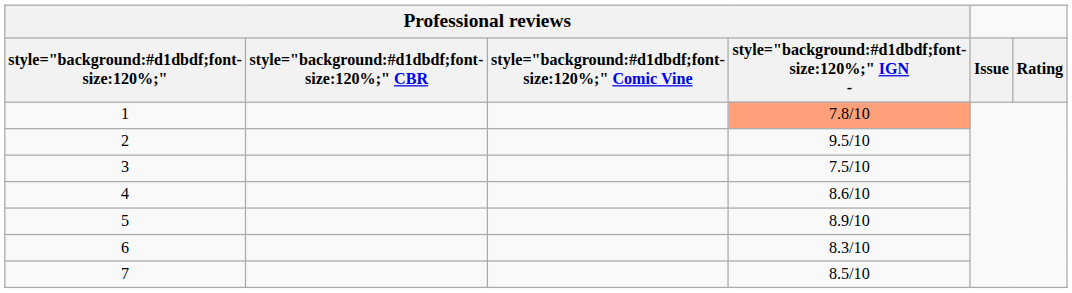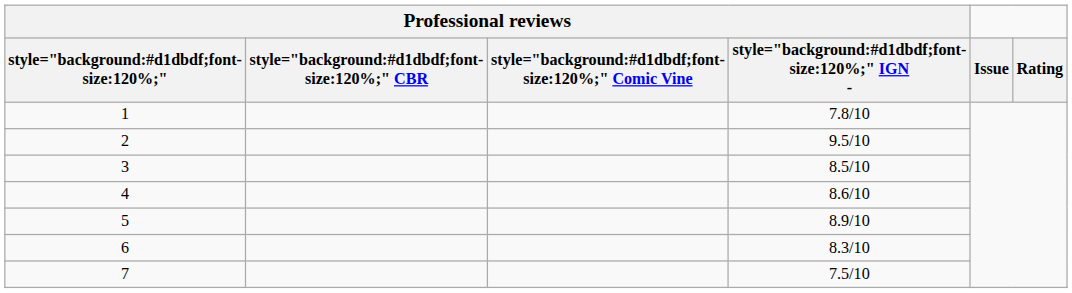(849, 114) lightsalmon background -> (849, 114) no background
(849, 168) 7.5/10 -> (849, 168) 8.5/10
(849, 274) 8.5/10 -> (849, 274) 7.5/10
